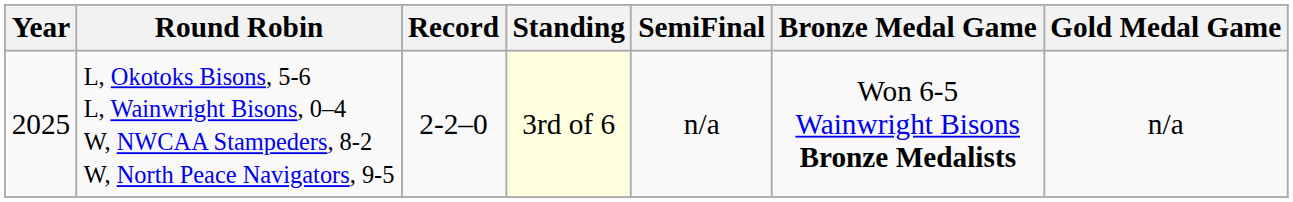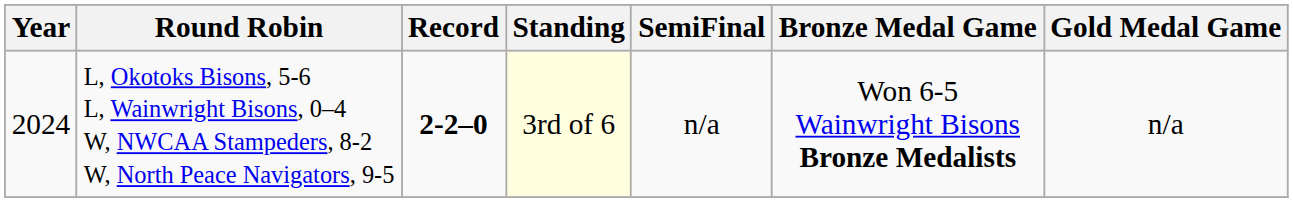(41, 123) 2025 -> (41, 123) 2024
(453, 123) normal -> (453, 123) bold
